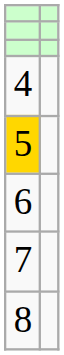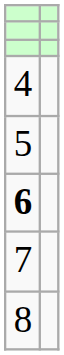(23, 143) gold background -> (23, 143) no background
(23, 202) normal -> (23, 202) bold
